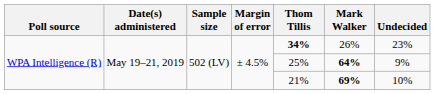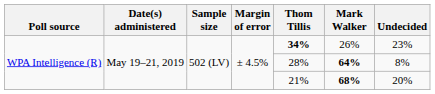(299, 62) 25% -> (299, 62) 28%
(402, 62) 9% -> (402, 62) 8%
(349, 80) 69% -> (349, 80) 68%
(402, 80) 10% -> (402, 80) 20%
